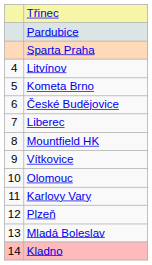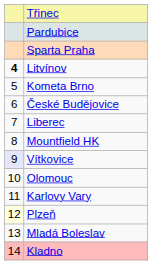(14, 68) normal -> (14, 68) bold
(14, 159) no background -> (14, 159) lavender background
(14, 214) no background -> (14, 214) lightyellow background
